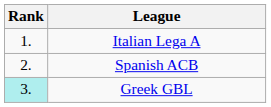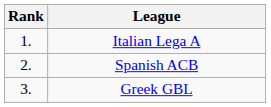(26, 89) paleturquoise background -> (26, 89) no background
